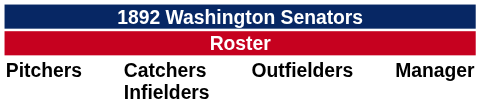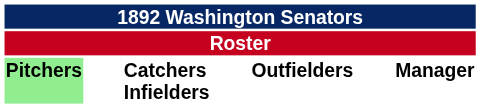(44, 70) no background -> (44, 70) lightgreen background
